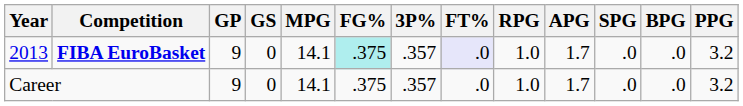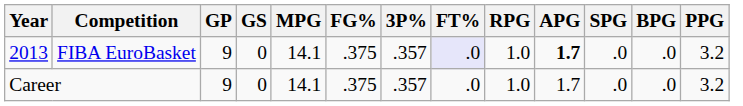(131, 52) bold -> (126, 52) normal
(369, 52) paleturquoise background -> (360, 52) no background
(578, 52) normal -> (568, 52) bold
